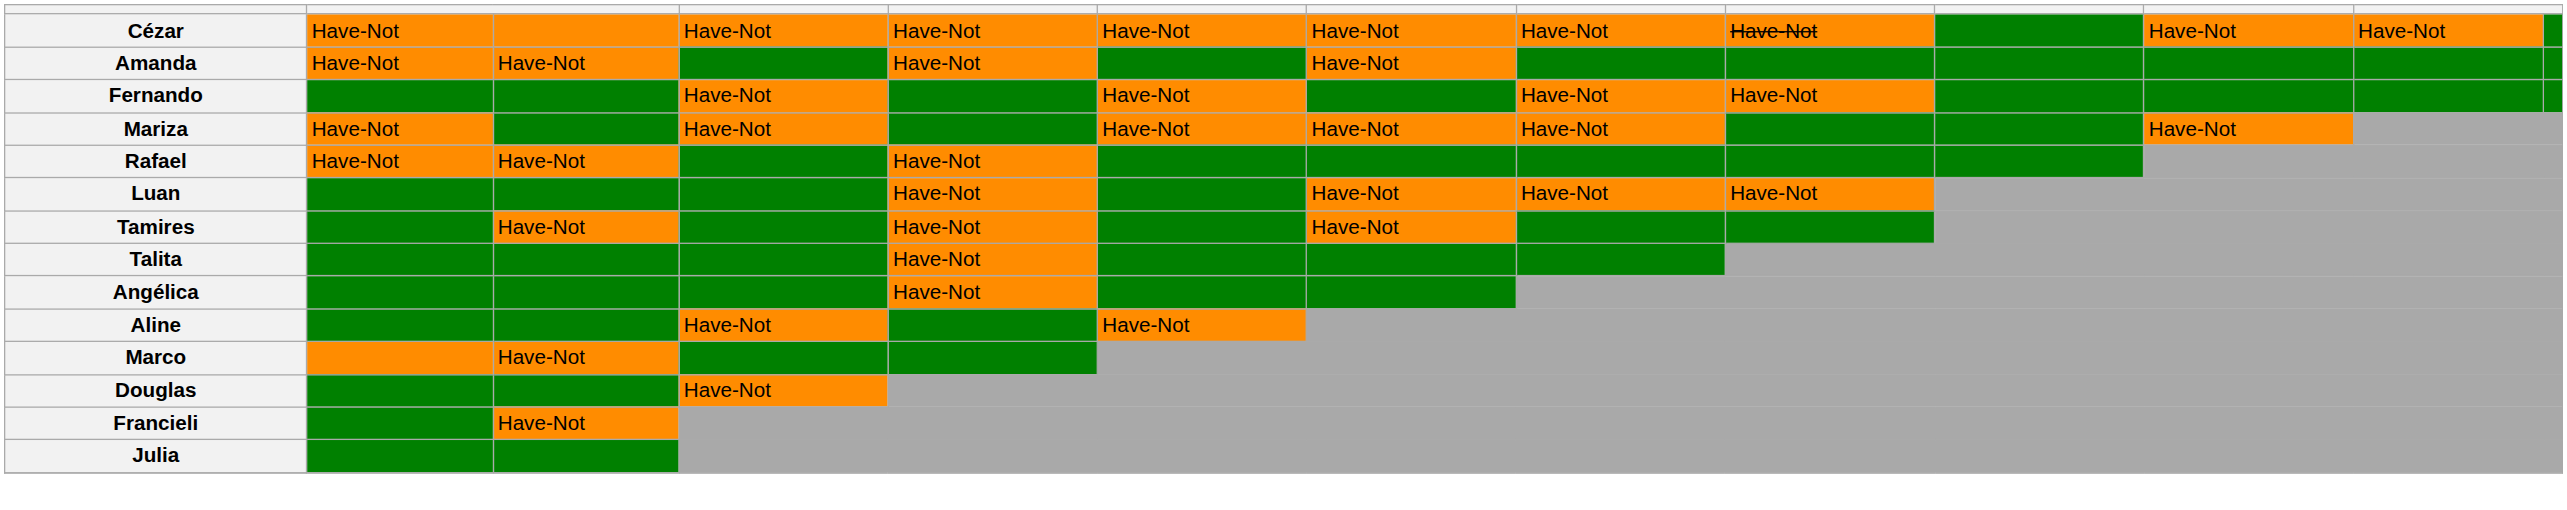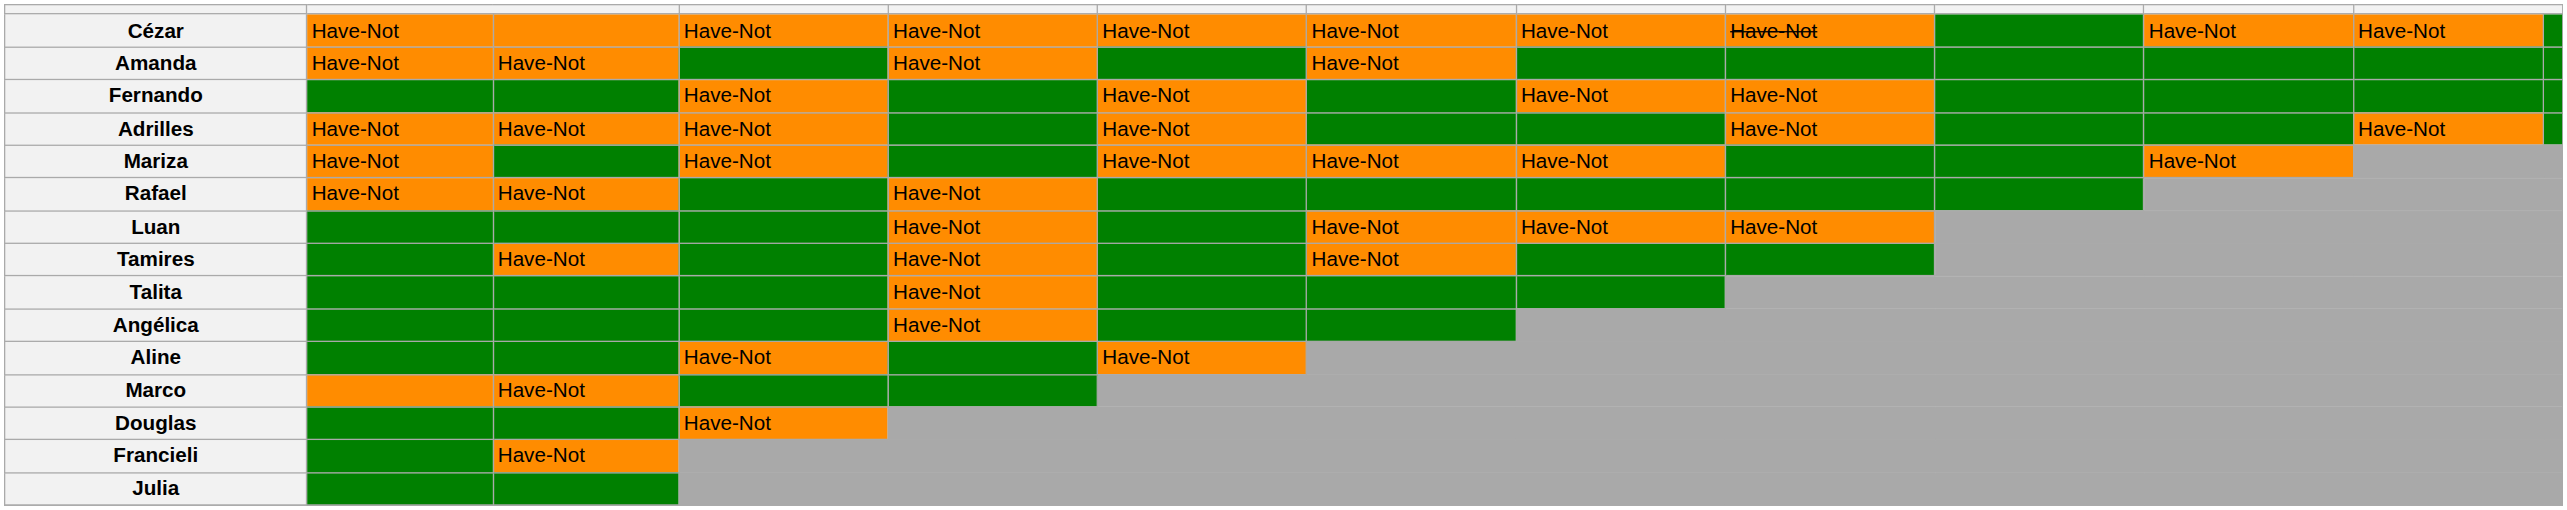+ row: (156, 128)
